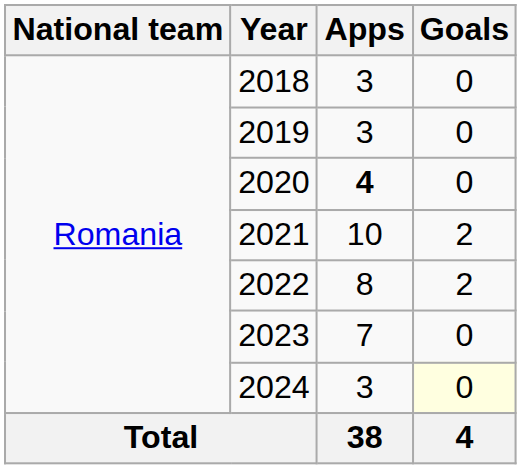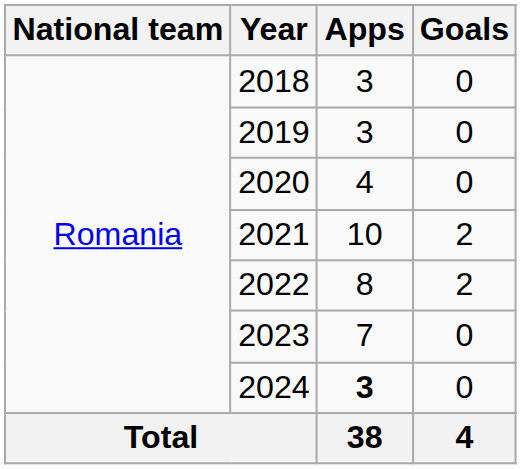(365, 183) bold -> (365, 183) normal
(365, 387) normal -> (365, 387) bold
(464, 387) lightyellow background -> (464, 387) no background
